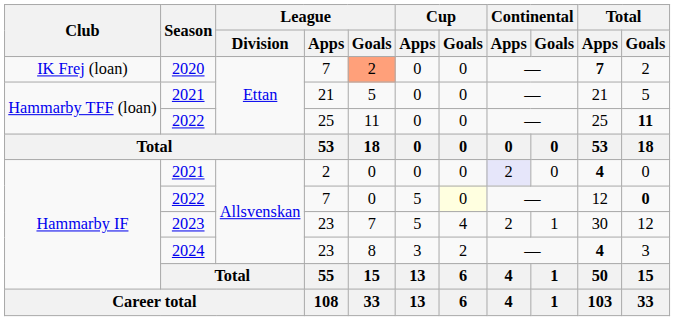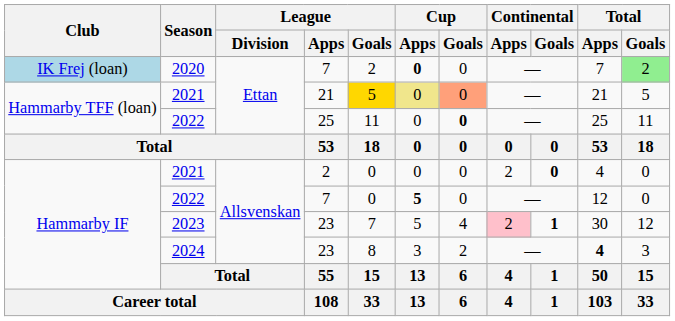(82, 69) no background -> (82, 69) lightblue background
(372, 69) lightsalmon background -> (372, 69) no background
(417, 69) normal -> (417, 69) bold
(600, 69) bold -> (600, 69) normal
(645, 69) no background -> (645, 69) lightgreen background
(372, 95) no background -> (372, 95) gold background
(417, 95) no background -> (417, 95) khaki background
(463, 95) no background -> (463, 95) lightsalmon background
(463, 120) normal -> (463, 120) bold
(645, 120) bold -> (645, 120) normal
(509, 172) lavender background -> (509, 172) no background
(554, 172) normal -> (554, 172) bold
(600, 172) bold -> (600, 172) normal
(417, 198) normal -> (417, 198) bold
(463, 198) lightyellow background -> (463, 198) no background
(645, 198) bold -> (645, 198) normal
(509, 224) no background -> (509, 224) pink background
(554, 224) normal -> (554, 224) bold
